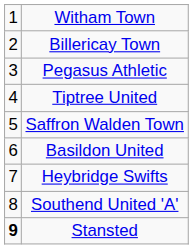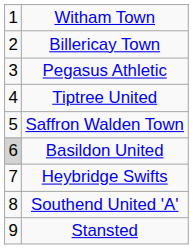(13, 151) no background -> (13, 151) lightgrey background
(13, 230) bold -> (13, 230) normal
